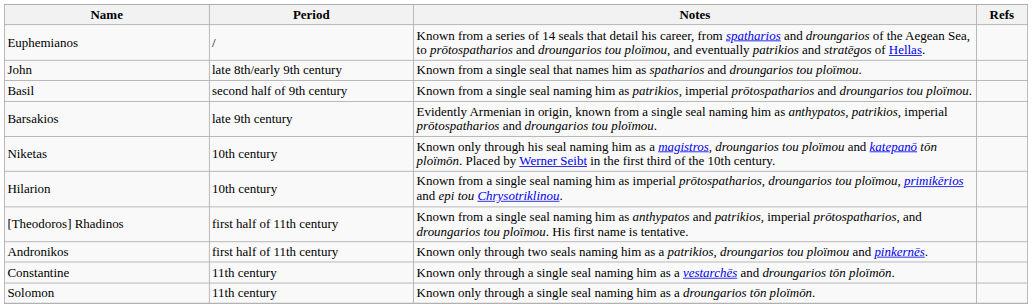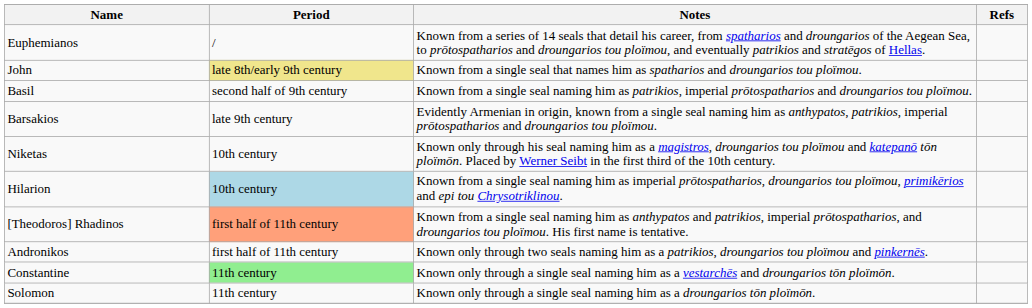(277, 70) no background -> (277, 70) khaki background
(245, 189) no background -> (245, 189) lightblue background
(275, 224) no background -> (275, 224) lightsalmon background
(244, 272) no background -> (244, 272) lightgreen background
